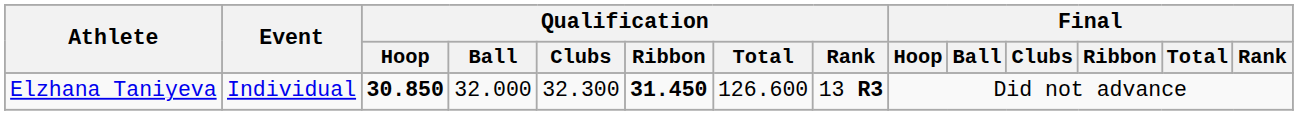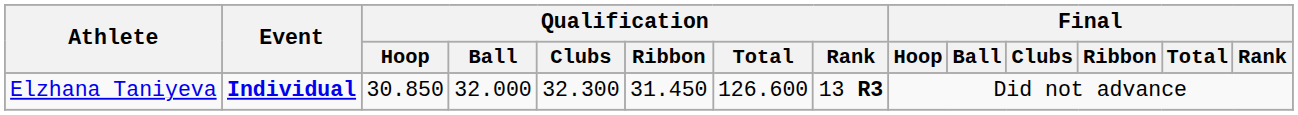(292, 91) normal -> (292, 91) bold
(405, 91) bold -> (405, 91) normal
(669, 91) bold -> (669, 91) normal
